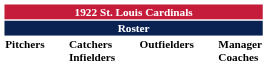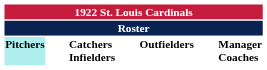(25, 44) no background -> (25, 44) paleturquoise background
